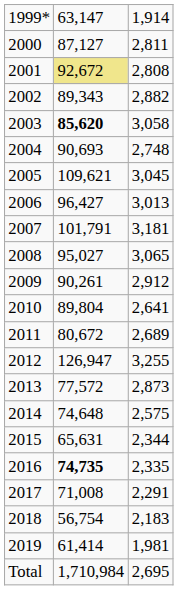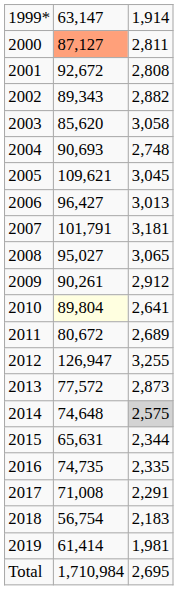(81, 44) no background -> (81, 44) lightsalmon background
(81, 70) khaki background -> (81, 70) no background
(81, 123) bold -> (81, 123) normal
(81, 307) no background -> (81, 307) lightyellow background
(151, 413) no background -> (151, 413) lightgrey background
(81, 466) bold -> (81, 466) normal
